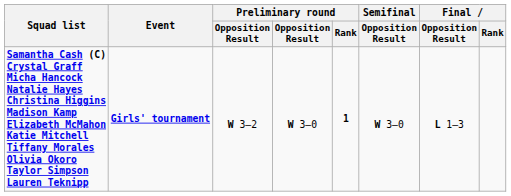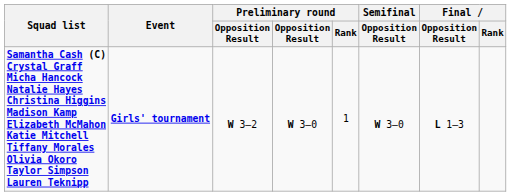(346, 119) bold -> (346, 119) normal
